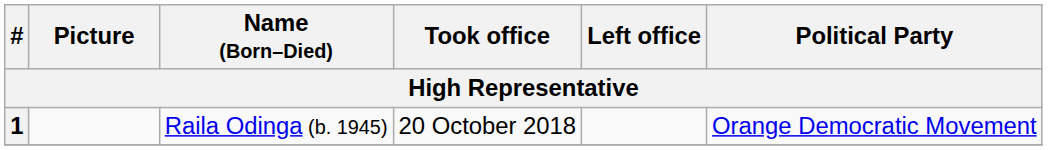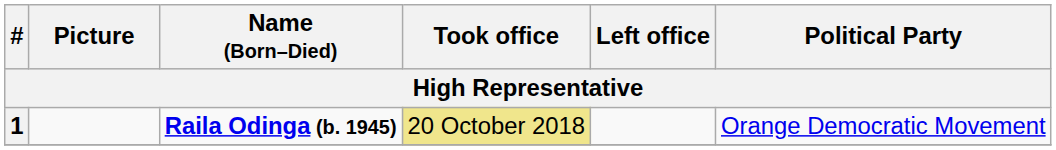(276, 125) normal -> (281, 125) bold
(487, 125) no background -> (496, 125) khaki background
